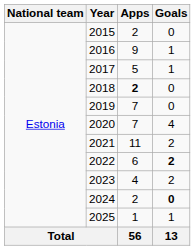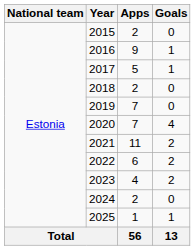(135, 87) bold -> (135, 87) normal
(171, 161) bold -> (171, 161) normal
(171, 198) bold -> (171, 198) normal
